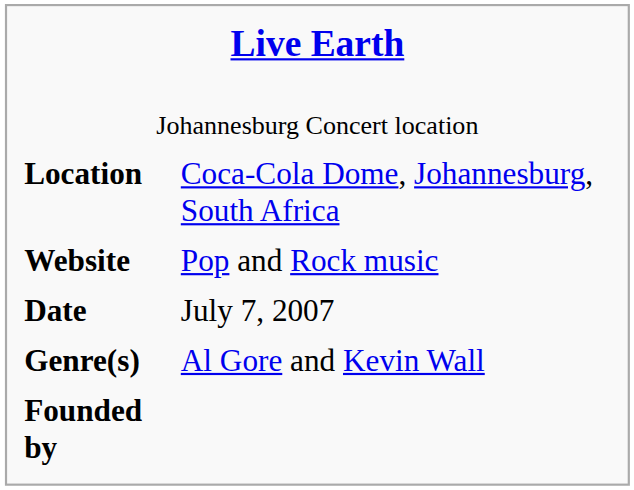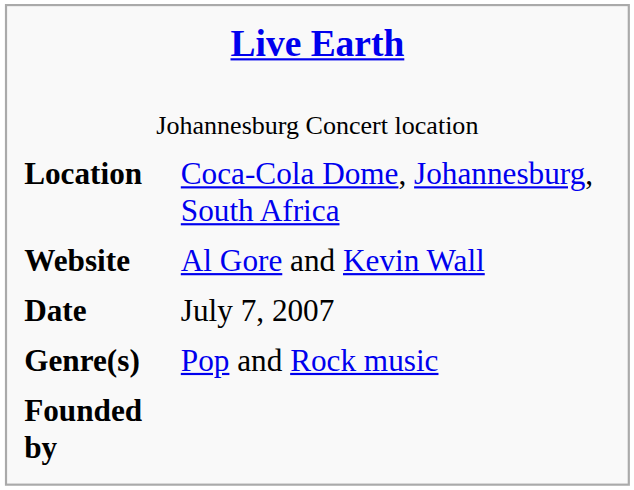(310, 260) Pop and Rock music -> (333, 260) Al Gore and Kevin Wall
(333, 360) Al Gore and Kevin Wall -> (310, 360) Pop and Rock music
